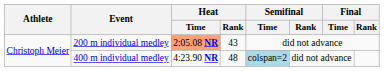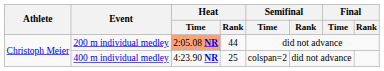(233, 43) 43 -> (233, 43) 44
(233, 58) 48 -> (233, 58) 25
(267, 58) lightblue background -> (267, 58) no background
